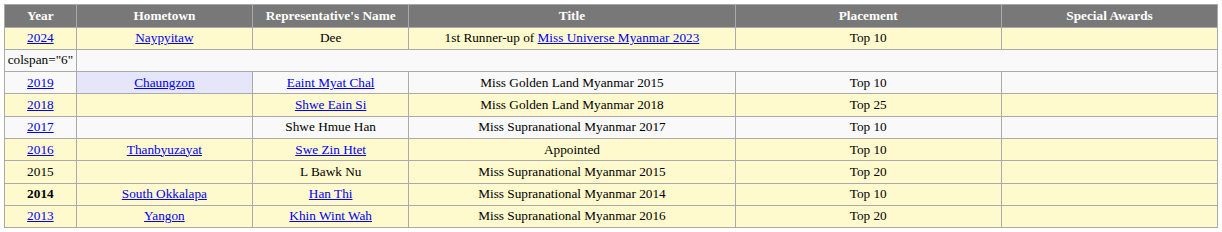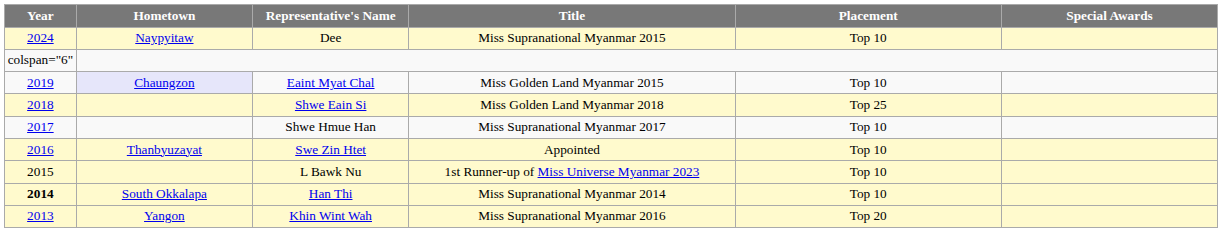(572, 38) 1st Runner-up of Miss Universe Myanmar 2023 -> (572, 38) Miss Supranational Myanmar 2015
(572, 171) Miss Supranational Myanmar 2015 -> (572, 171) 1st Runner-up of Miss Universe Myanmar 2023
(868, 171) Top 20 -> (868, 171) Top 10
